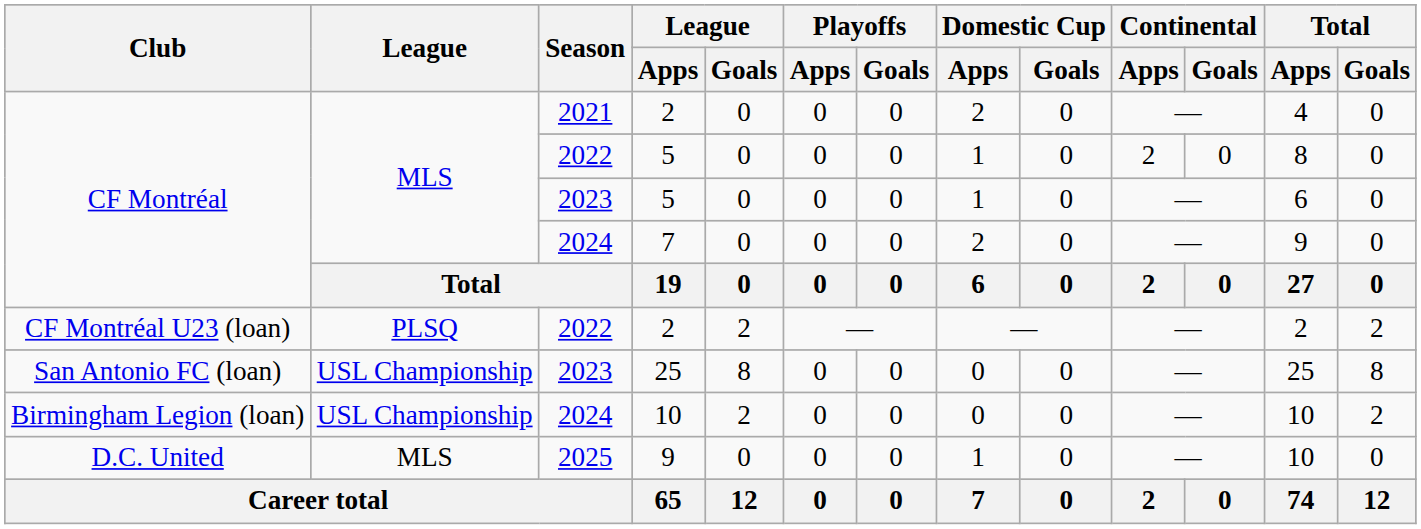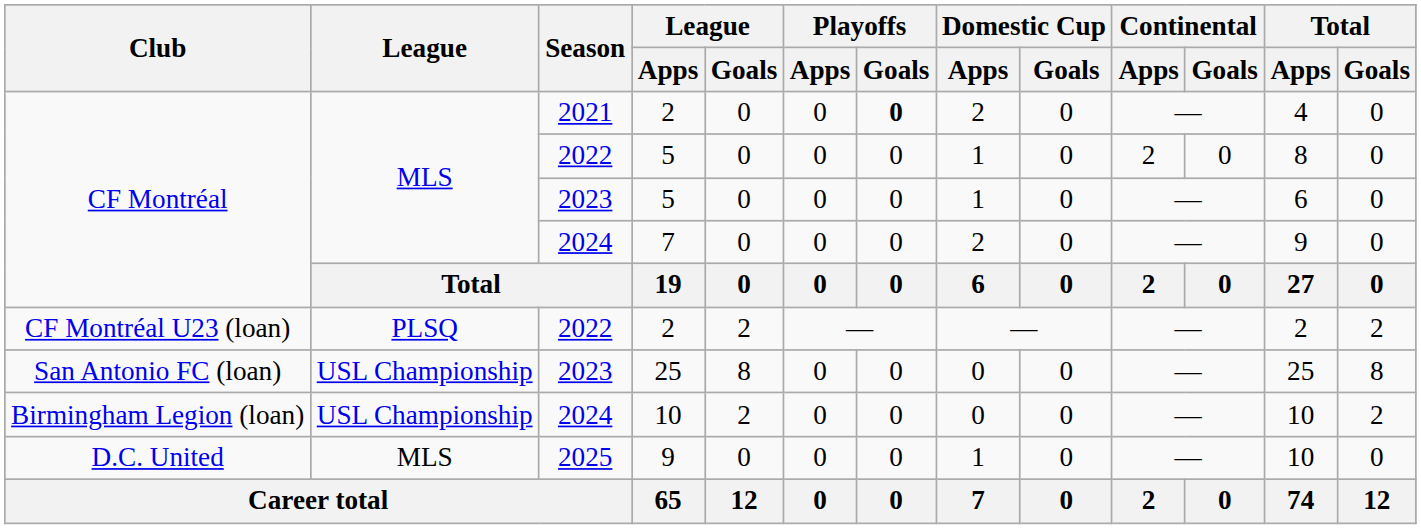(896, 112) normal -> (896, 112) bold
